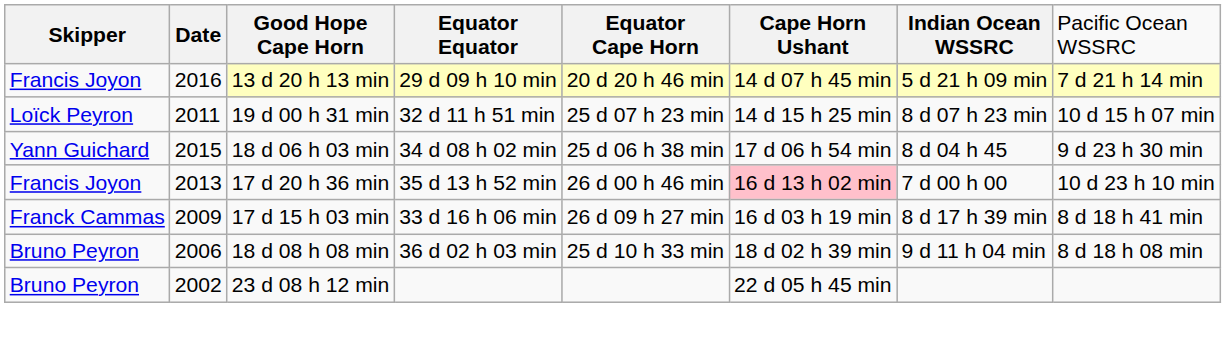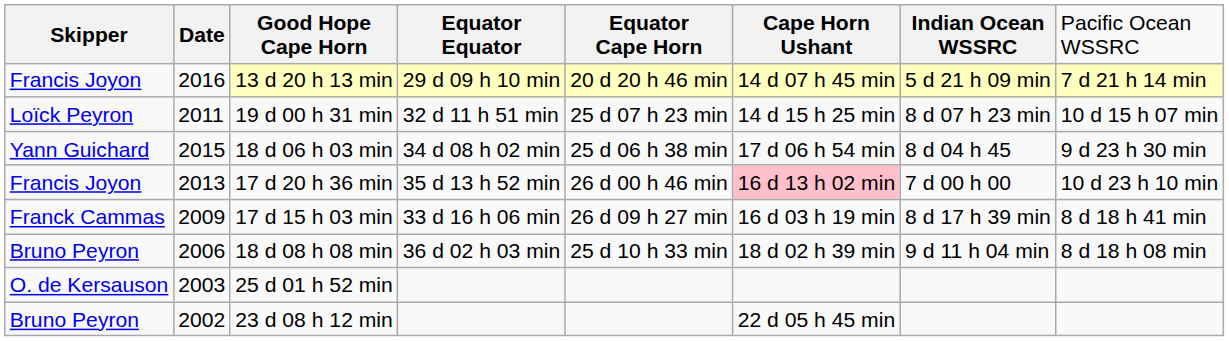+ row: (314, 285)
